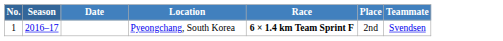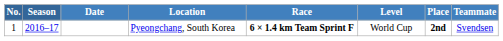+ column: (391, 12)
(371, 28) normal -> (438, 28) bold
